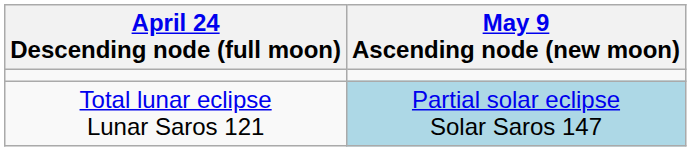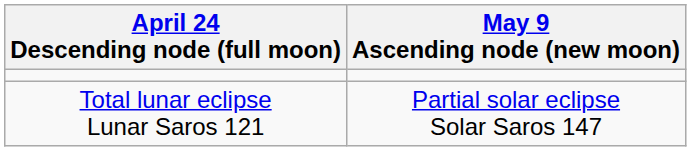(516, 113) lightblue background -> (516, 113) no background
